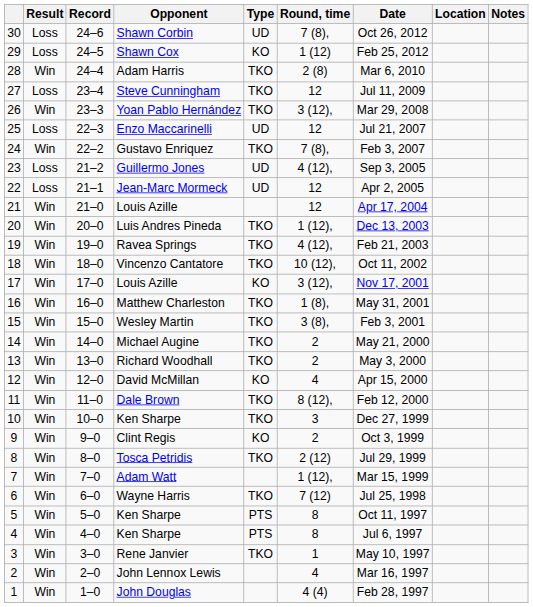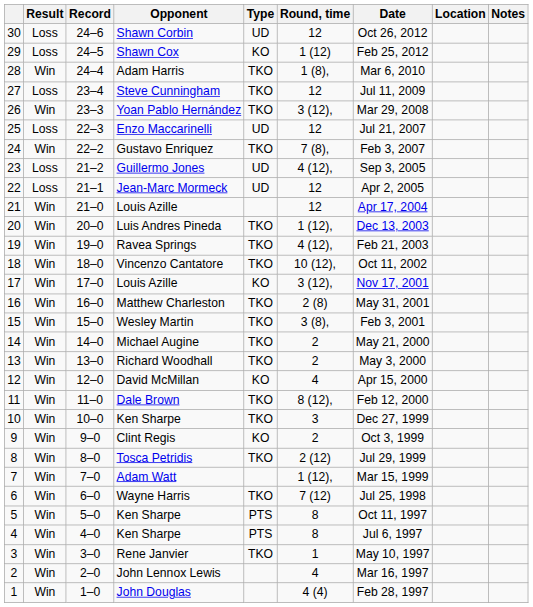(315, 33) 7 (8), -> (315, 33) 12
(315, 71) 2 (8) -> (315, 71) 1 (8),
(315, 303) 1 (8), -> (315, 303) 2 (8)
